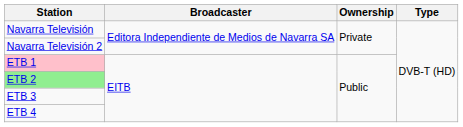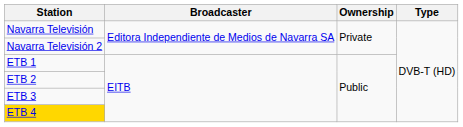(21, 63) pink background -> (21, 63) no background
(21, 79) lightgreen background -> (21, 79) no background
(21, 113) no background -> (21, 113) gold background
